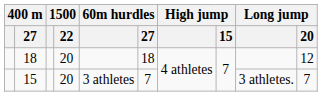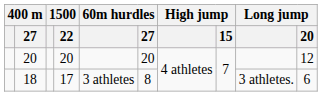(30, 58) 18 -> (30, 58) 20
(148, 58) 18 -> (148, 58) 20
(30, 79) 15 -> (30, 79) 18
(67, 79) 20 -> (67, 79) 17
(148, 79) 7 -> (148, 79) 8
(307, 79) 7 -> (307, 79) 6
